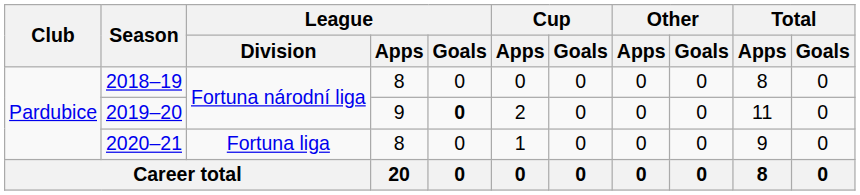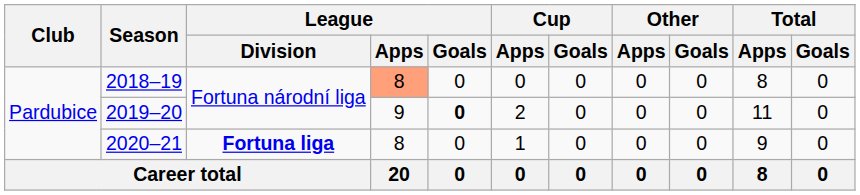(399, 81) no background -> (399, 81) lightsalmon background
(278, 143) normal -> (278, 143) bold
